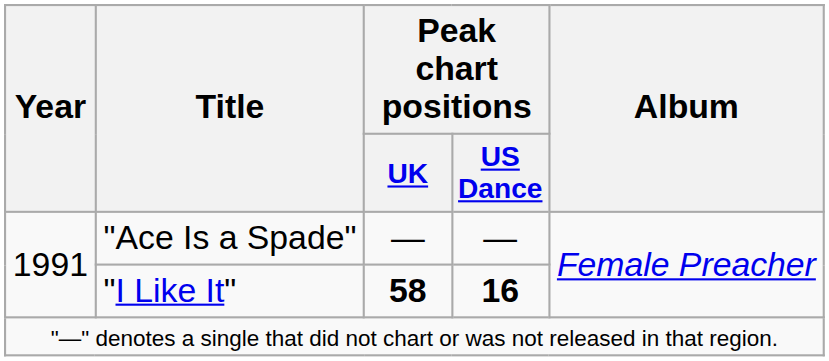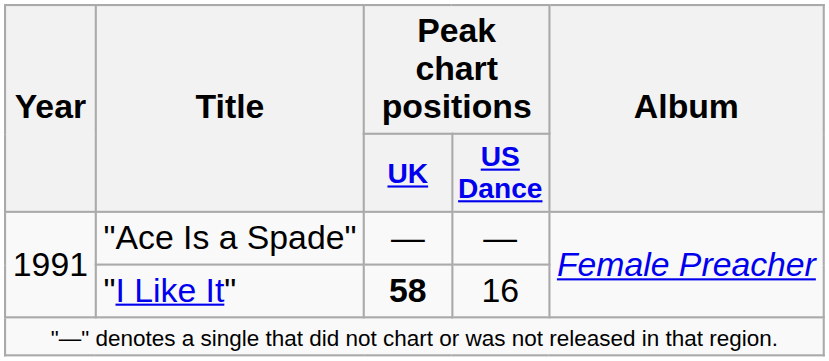(500, 290) bold -> (500, 290) normal
